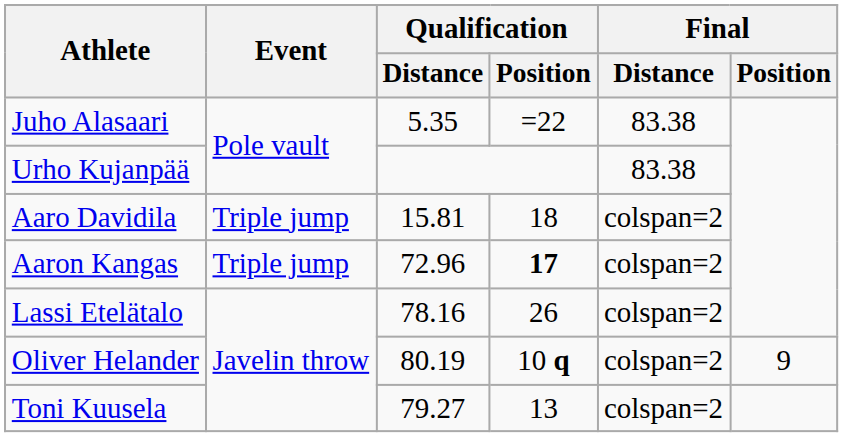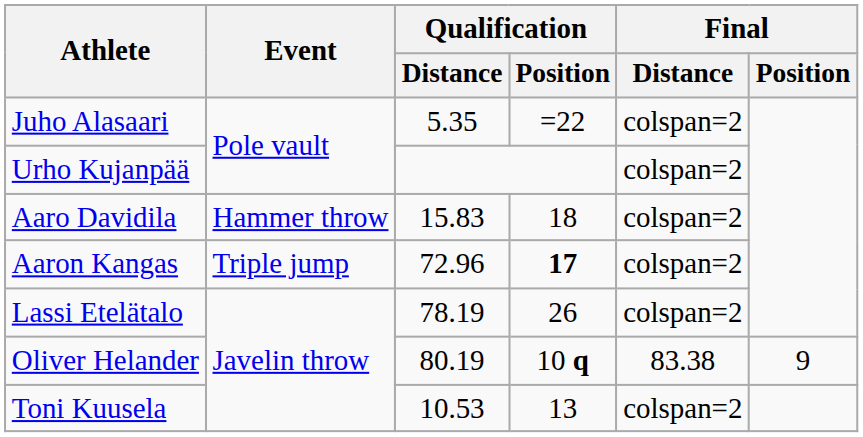(664, 121) 83.38 -> (683, 121) colspan=2
(664, 169) 83.38 -> (683, 169) colspan=2
(281, 217) Triple jump -> (300, 217) Hammer throw
(433, 217) 15.81 -> (452, 217) 15.83
(433, 312) 78.16 -> (452, 312) 78.19
(664, 360) colspan=2 -> (683, 360) 83.38
(433, 408) 79.27 -> (452, 408) 10.53
